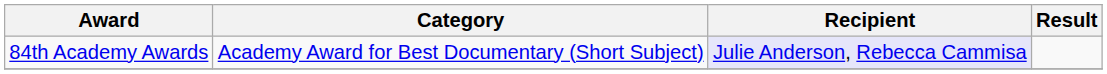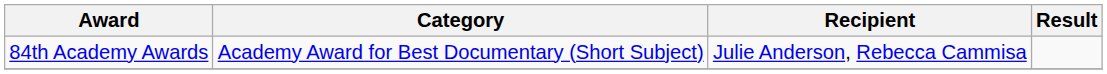(870, 52) lavender background -> (870, 52) no background
